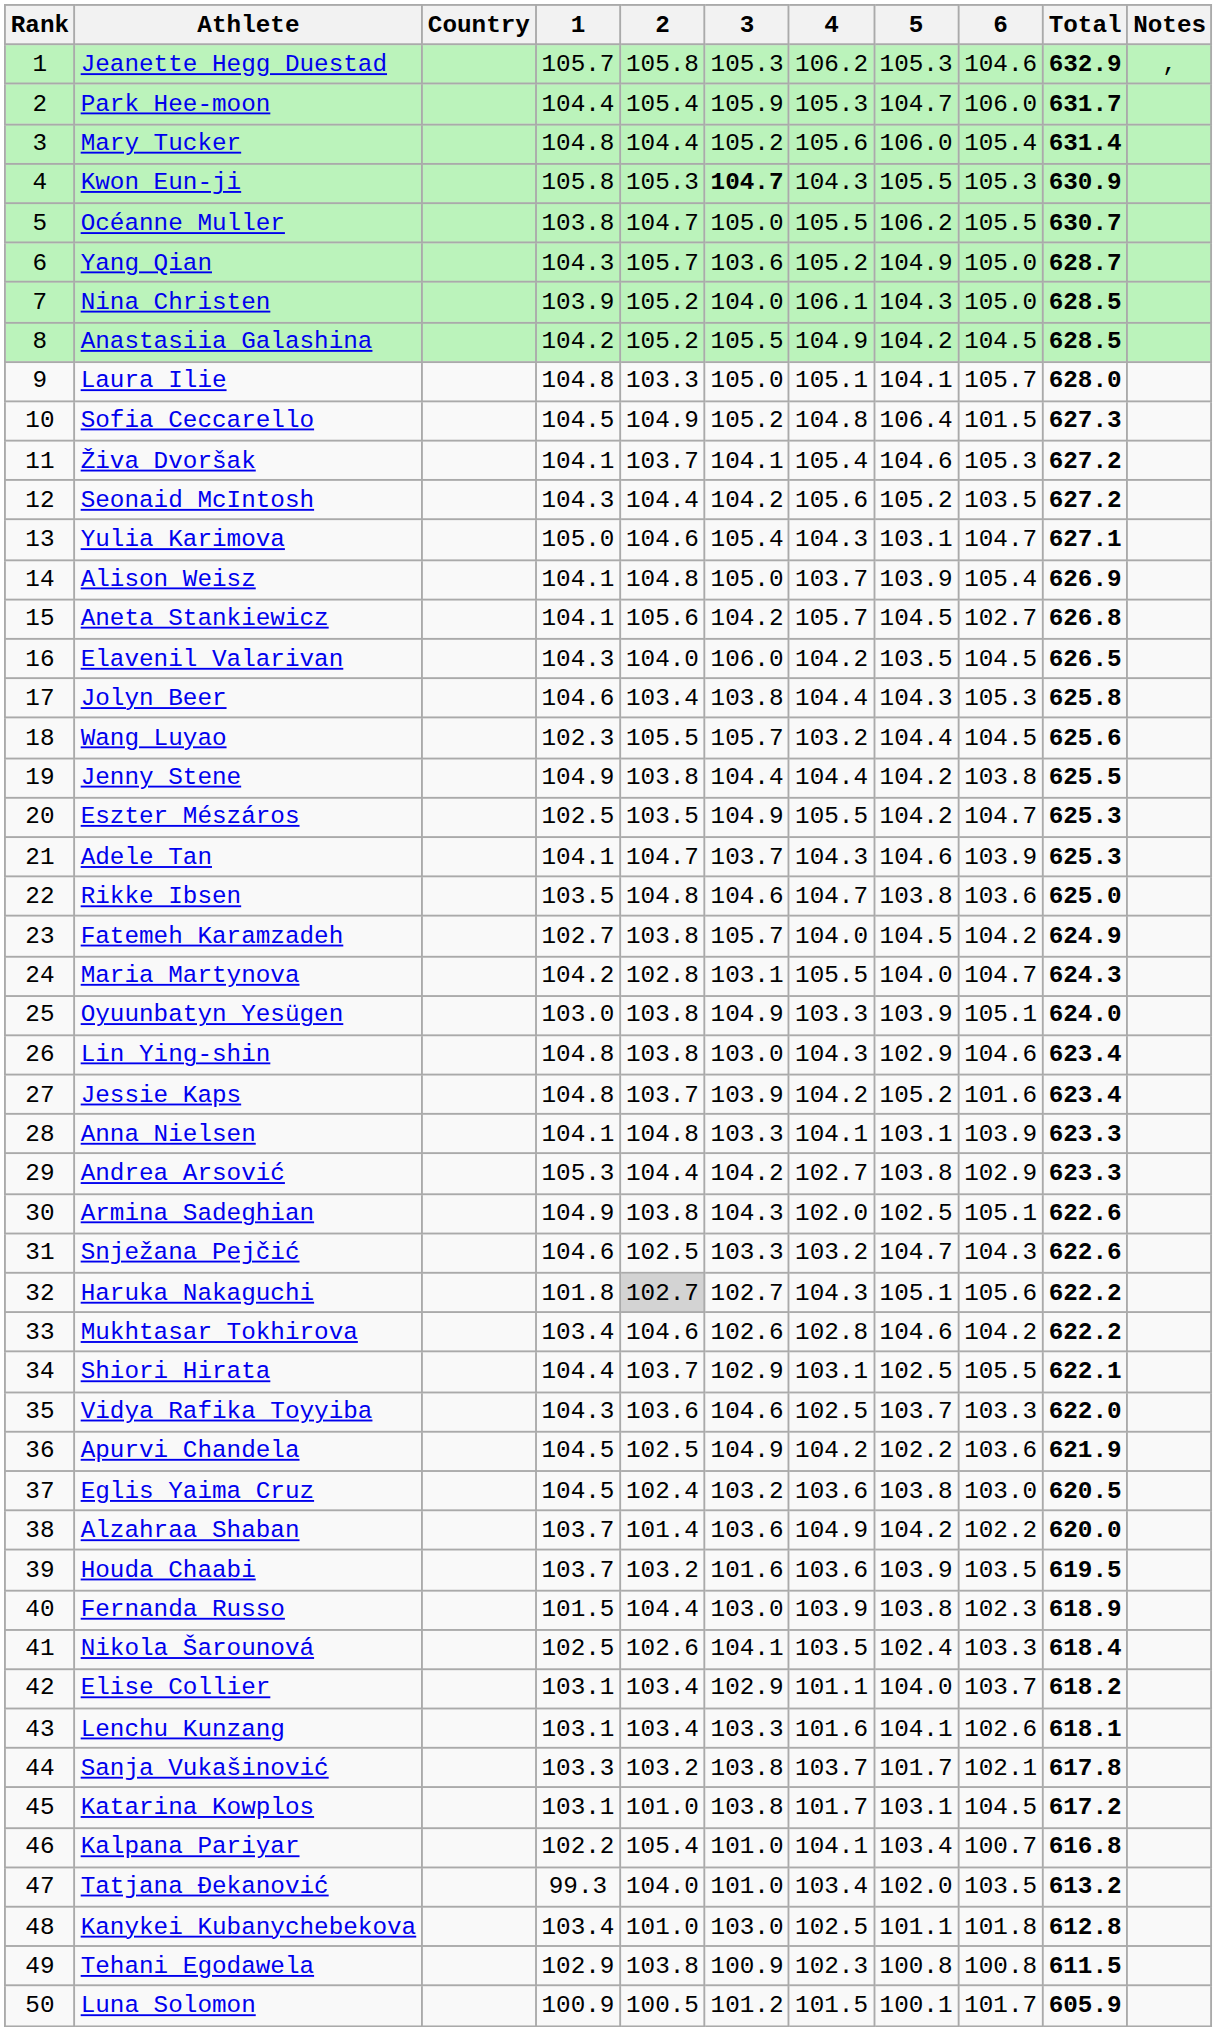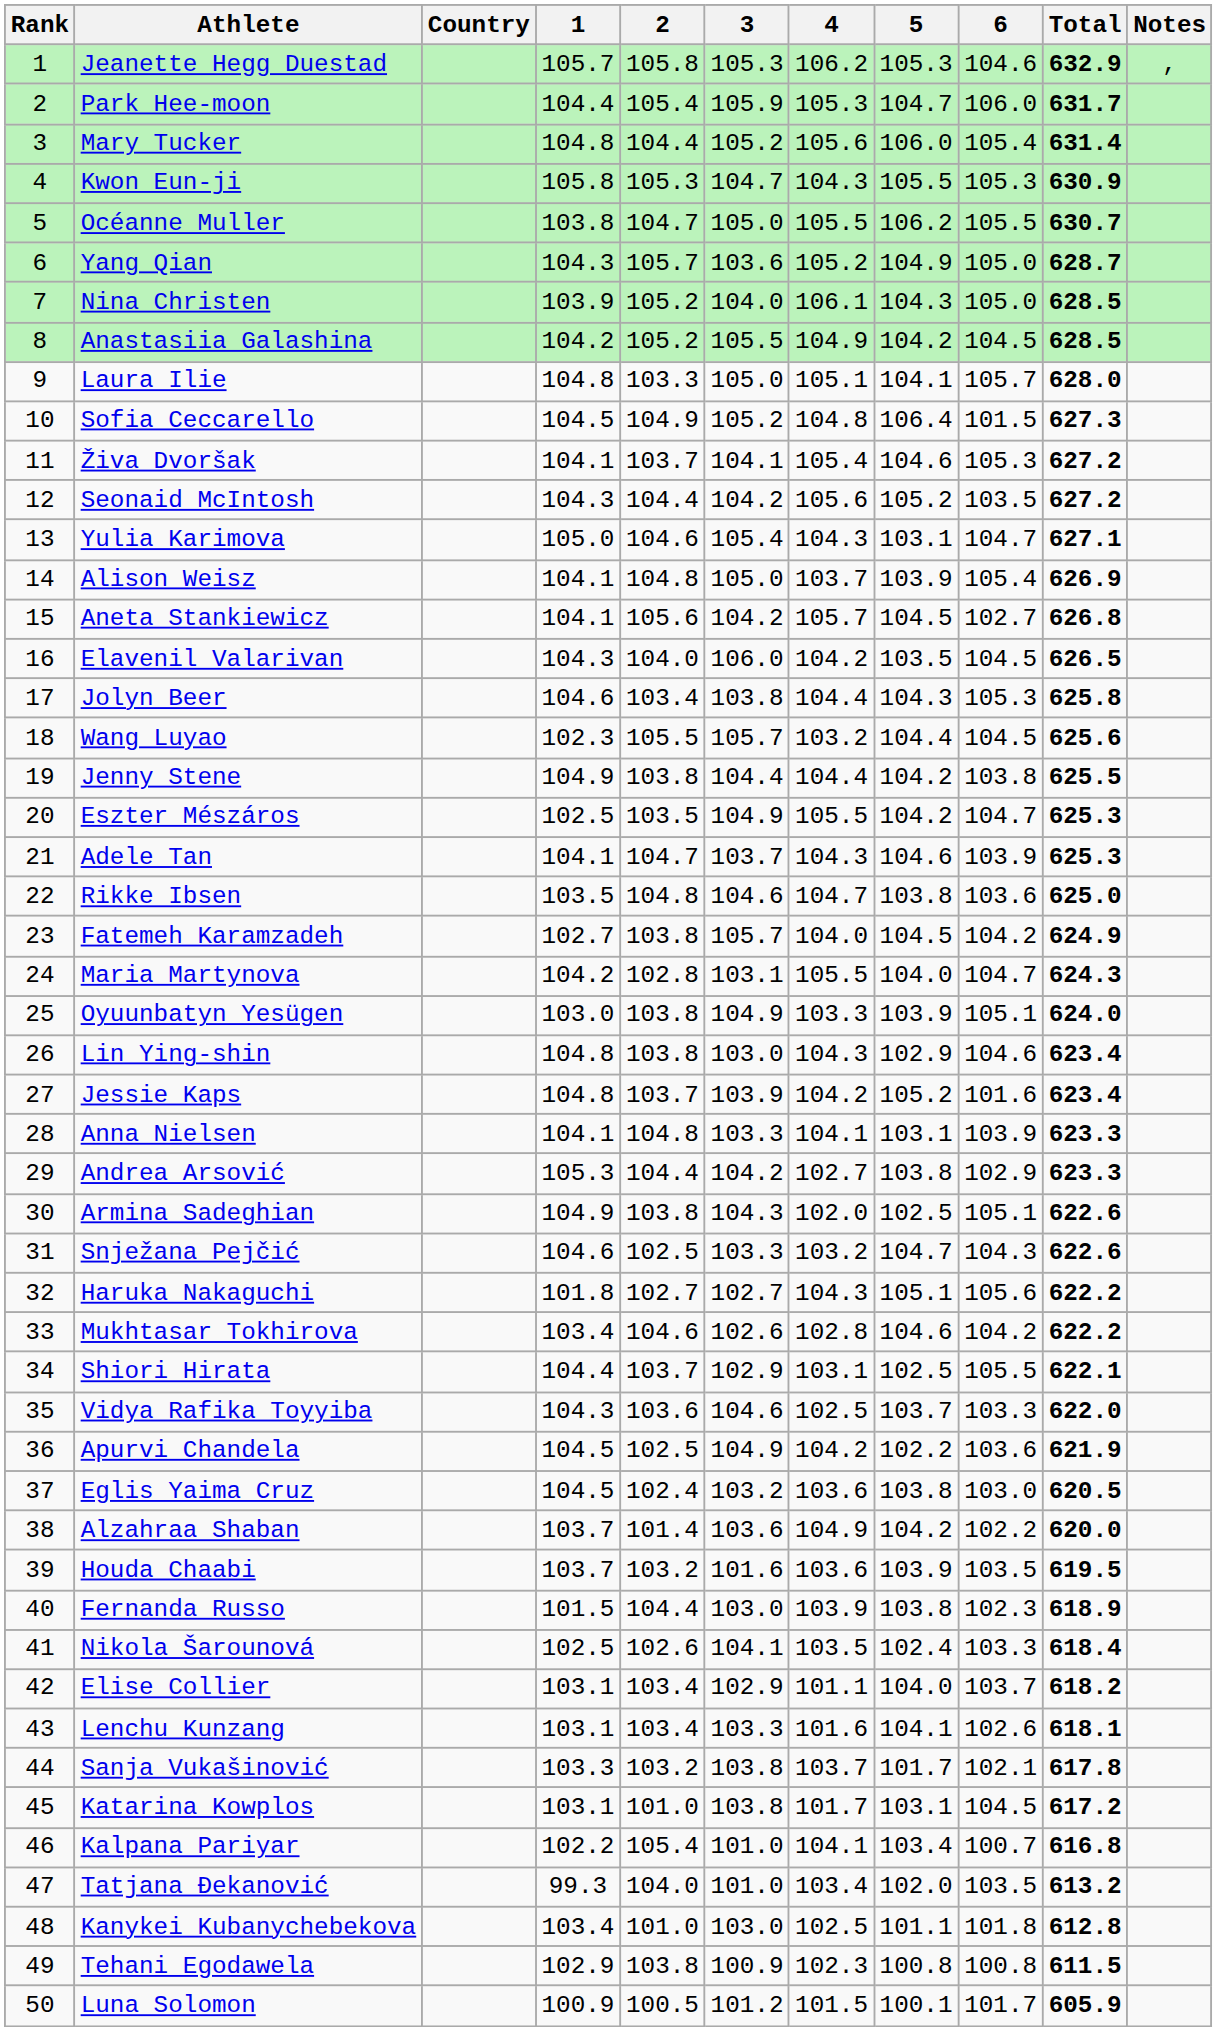(747, 183) bold -> (747, 183) normal
(662, 1293) lightgrey background -> (662, 1293) no background
